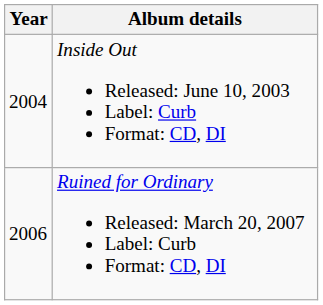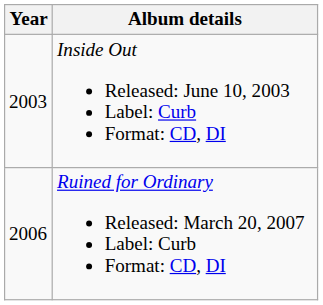(28, 100) 2004 -> (28, 100) 2003
